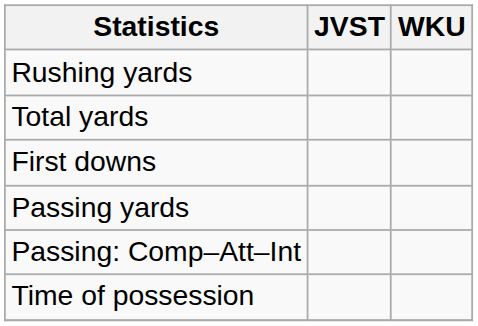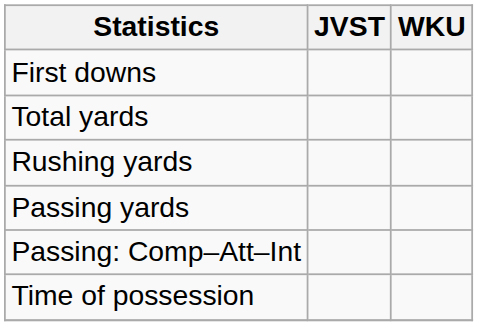rows swapped: (84, 162) <-> (102, 72)
